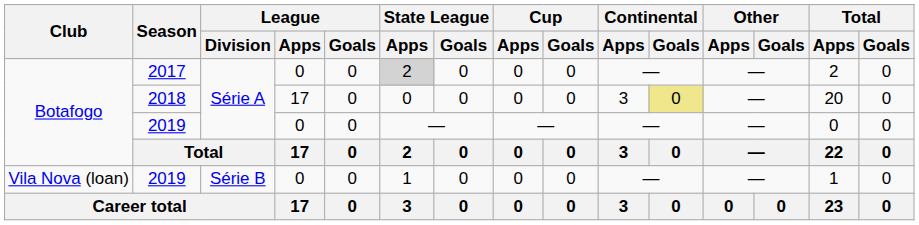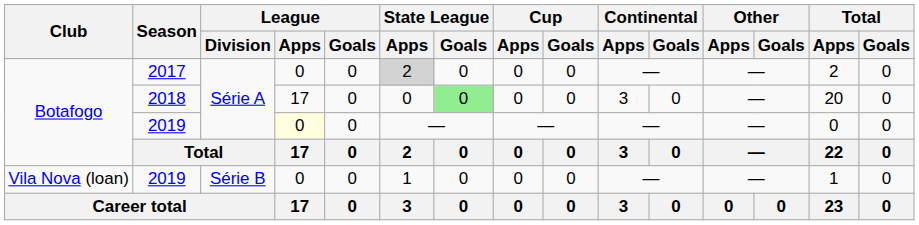(464, 98) no background -> (464, 98) lightgreen background
(676, 98) khaki background -> (676, 98) no background
(300, 125) no background -> (300, 125) lightyellow background
